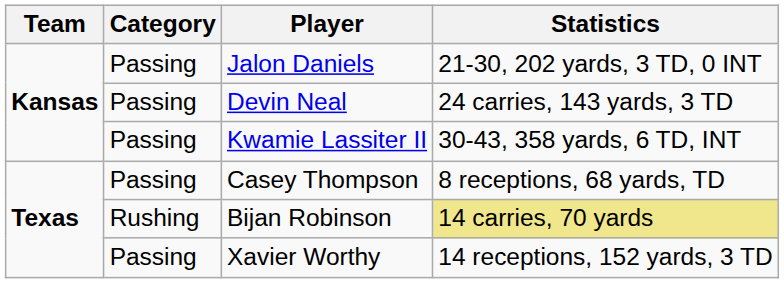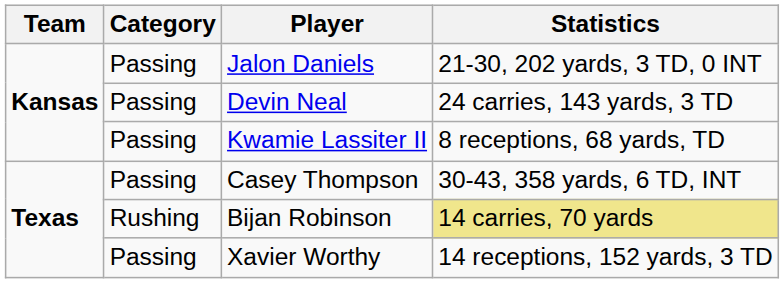(590, 140) 30-43, 358 yards, 6 TD, INT -> (582, 140) 8 receptions, 68 yards, TD
(582, 179) 8 receptions, 68 yards, TD -> (590, 179) 30-43, 358 yards, 6 TD, INT
